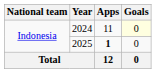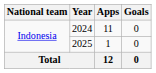(136, 28) lightyellow background -> (136, 28) no background
(108, 44) bold -> (108, 44) normal
